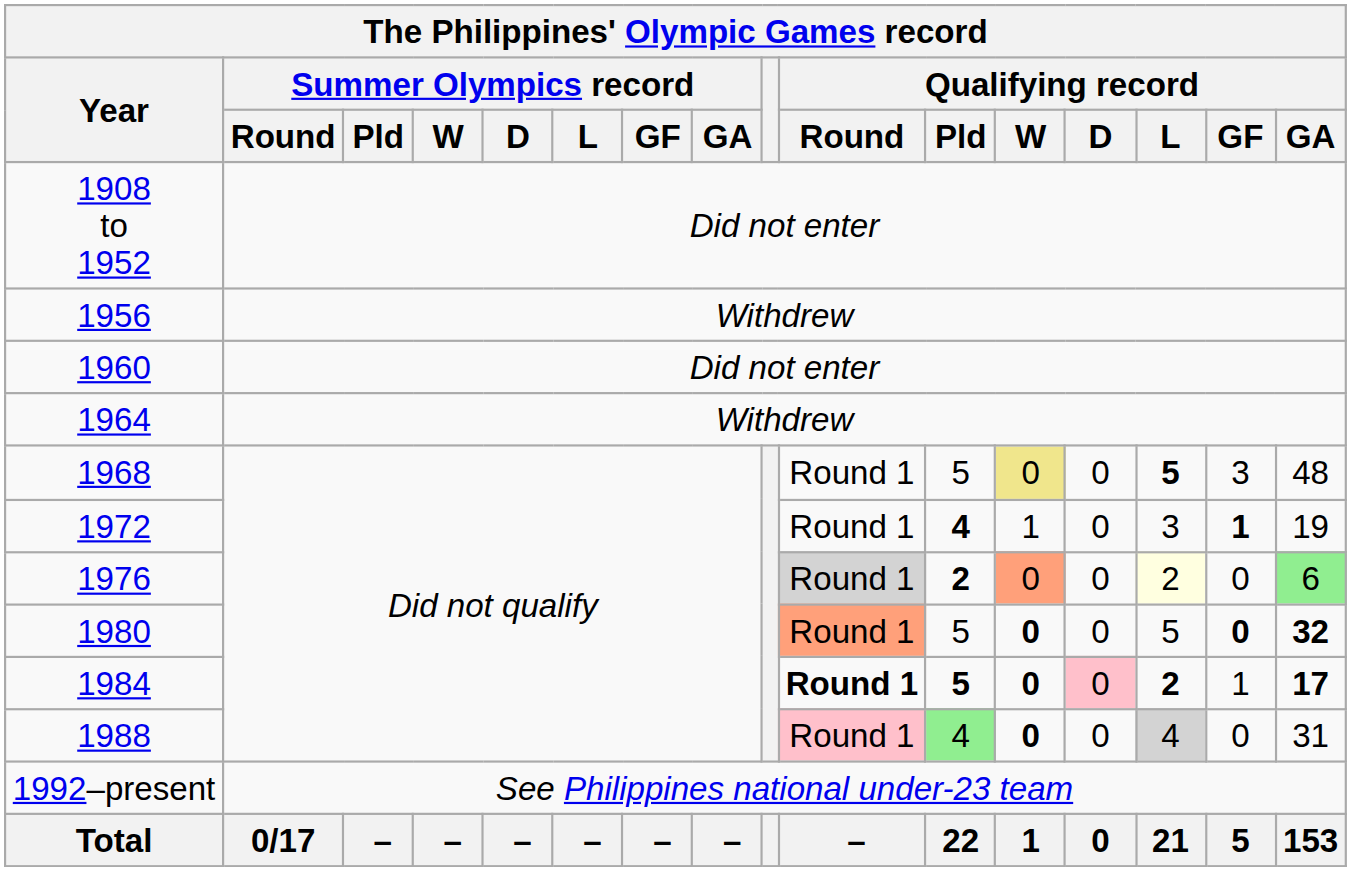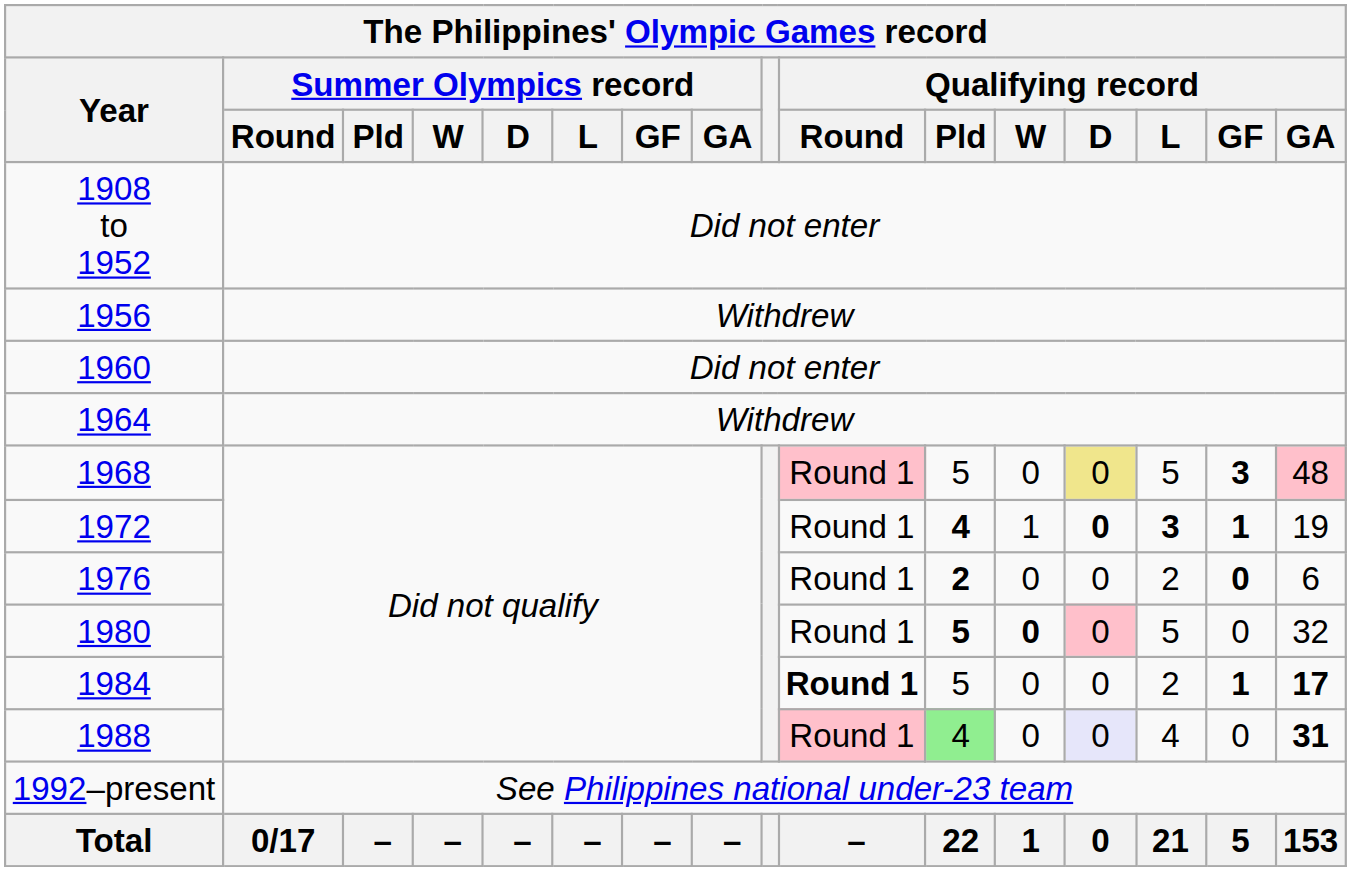(852, 473) no background -> (852, 473) pink background
(1031, 473) khaki background -> (1031, 473) no background
(1101, 473) no background -> (1101, 473) khaki background
(1170, 473) bold -> (1170, 473) normal
(1240, 473) normal -> (1240, 473) bold
(1311, 473) no background -> (1311, 473) pink background
(1101, 525) normal -> (1101, 525) bold
(1170, 525) normal -> (1170, 525) bold
(852, 578) lightgrey background -> (852, 578) no background
(1031, 578) lightsalmon background -> (1031, 578) no background
(1170, 578) lightyellow background -> (1170, 578) no background
(1240, 578) normal -> (1240, 578) bold
(1311, 578) lightgreen background -> (1311, 578) no background
(852, 630) lightsalmon background -> (852, 630) no background
(961, 630) normal -> (961, 630) bold
(1101, 630) no background -> (1101, 630) pink background
(1240, 630) bold -> (1240, 630) normal
(1311, 630) bold -> (1311, 630) normal
(961, 683) bold -> (961, 683) normal
(1031, 683) bold -> (1031, 683) normal
(1101, 683) pink background -> (1101, 683) no background
(1170, 683) bold -> (1170, 683) normal
(1240, 683) normal -> (1240, 683) bold
(1031, 735) bold -> (1031, 735) normal
(1101, 735) no background -> (1101, 735) lavender background
(1170, 735) lightgrey background -> (1170, 735) no background
(1311, 735) normal -> (1311, 735) bold
